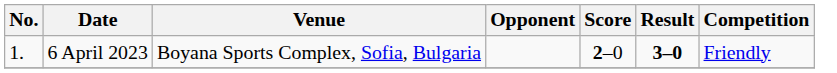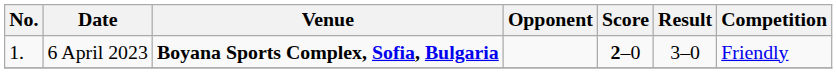(319, 51) normal -> (328, 51) bold
(667, 51) bold -> (685, 51) normal
